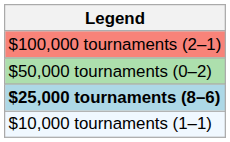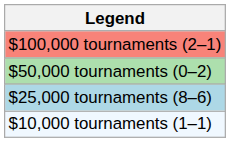(114, 97) bold -> (110, 97) normal
